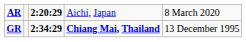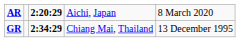(113, 29) bold -> (110, 29) normal
